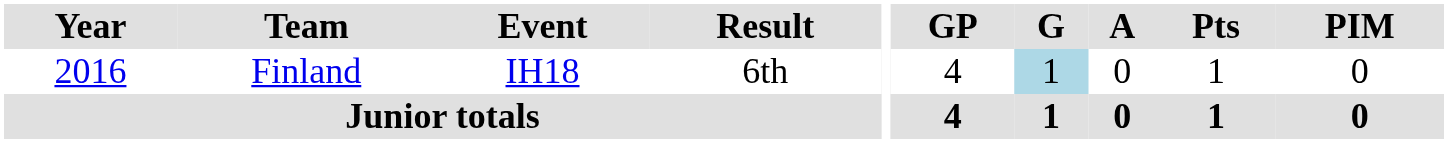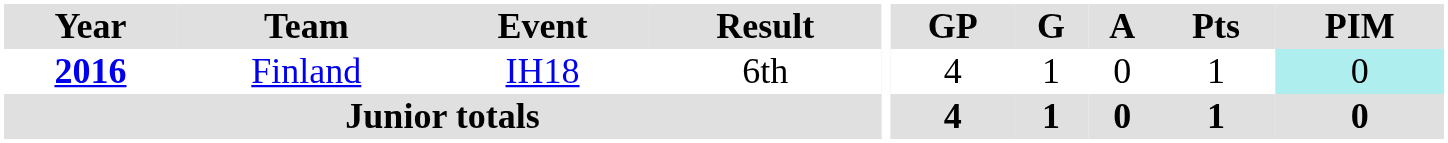(90, 70) normal -> (90, 70) bold
(1051, 70) lightblue background -> (1051, 70) no background
(1360, 70) no background -> (1360, 70) paleturquoise background
